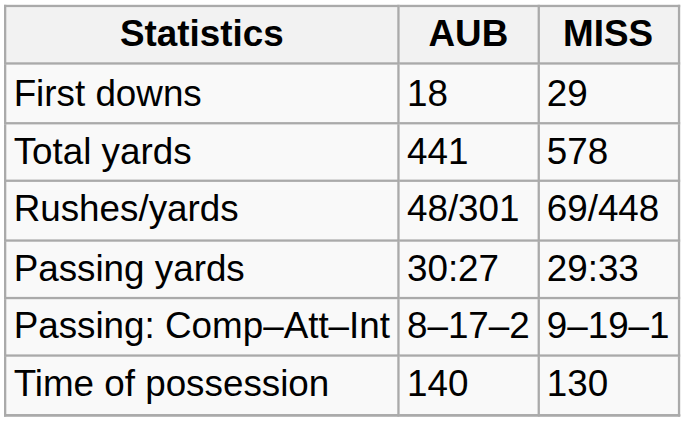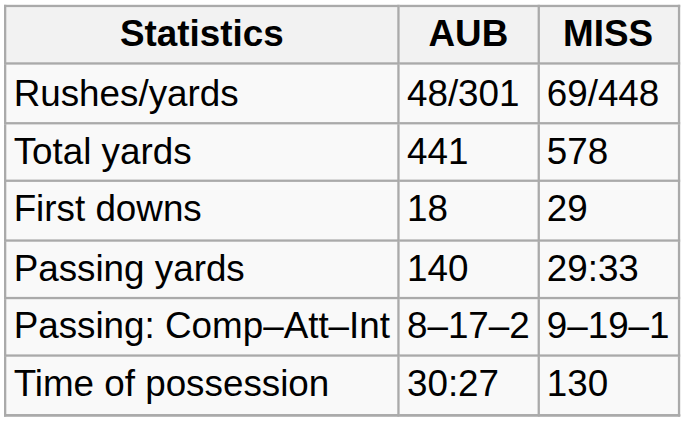rows swapped: (108, 92) <-> (126, 209)
(453, 267) 30:27 -> (438, 267) 140
(438, 384) 140 -> (453, 384) 30:27
